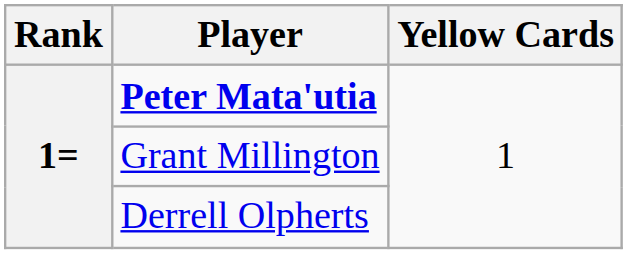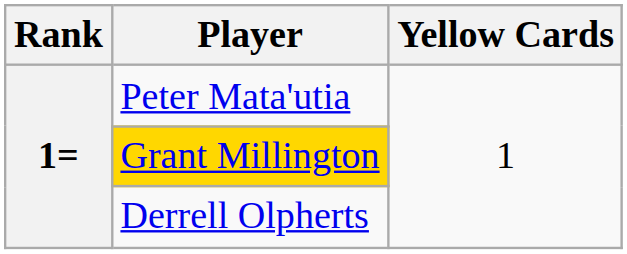(249, 95) bold -> (235, 95) normal
(250, 155) no background -> (250, 155) gold background
